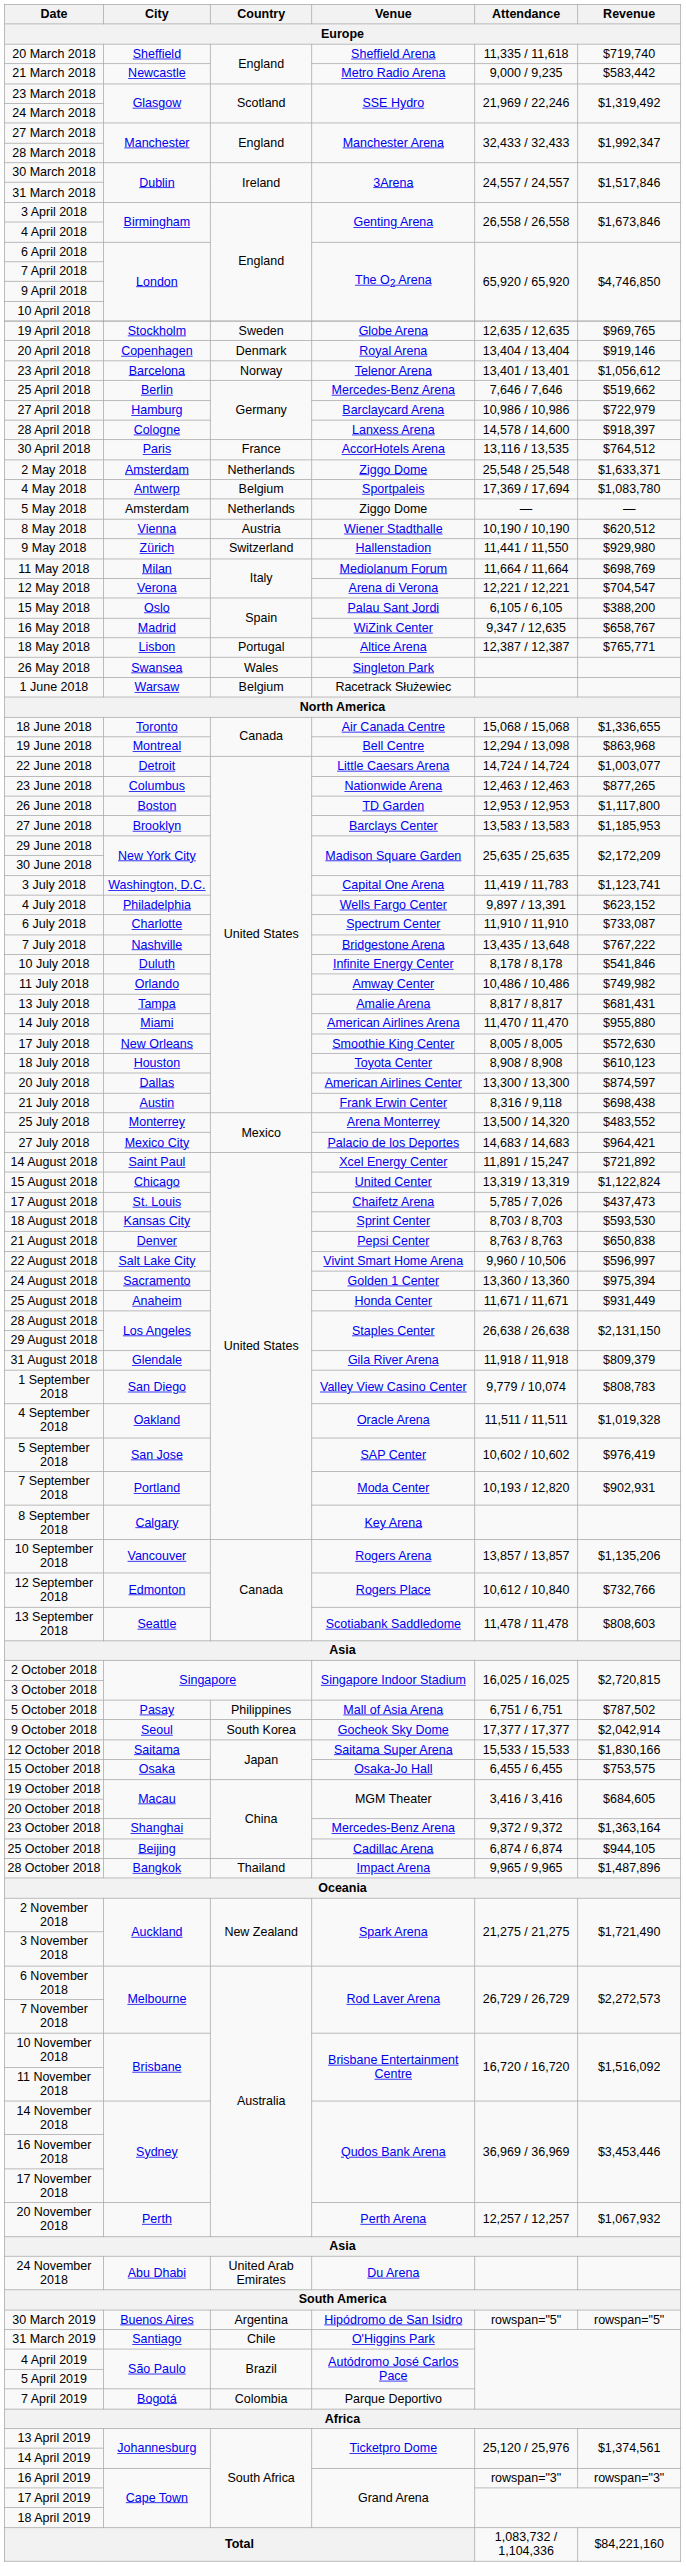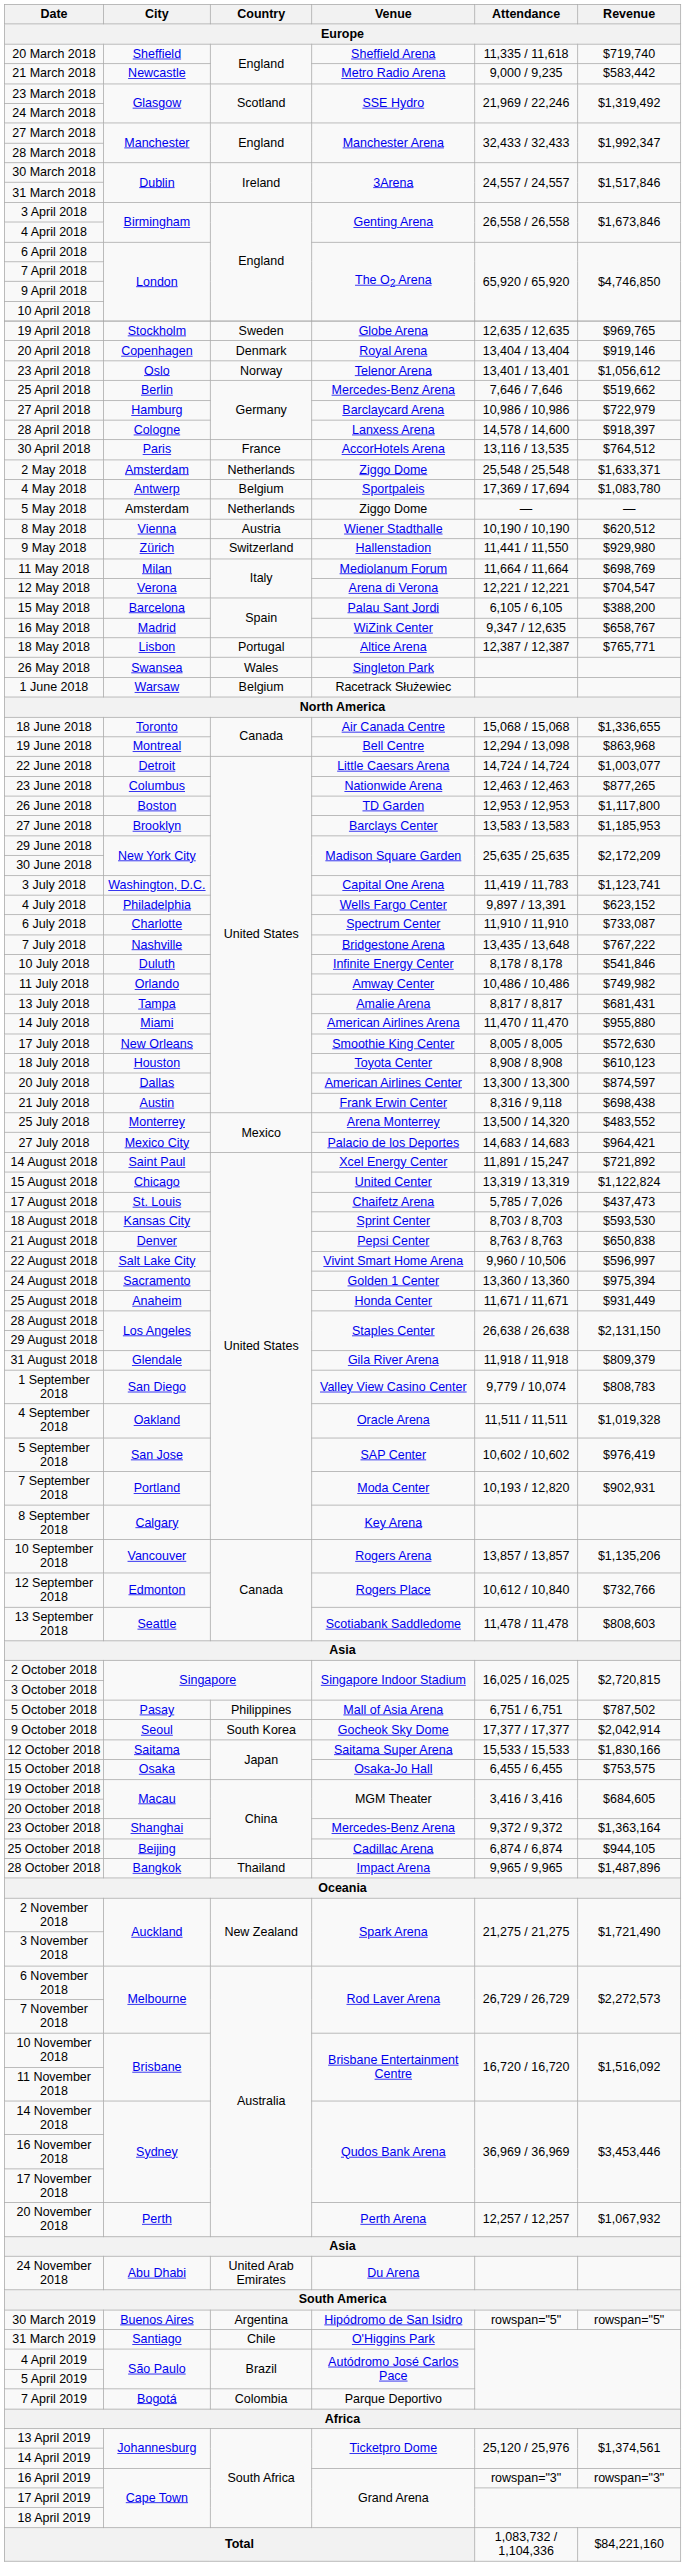(157, 370) Barcelona -> (157, 370) Oslo
(157, 608) Oslo -> (157, 608) Barcelona
